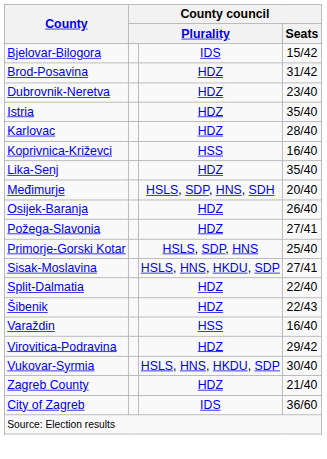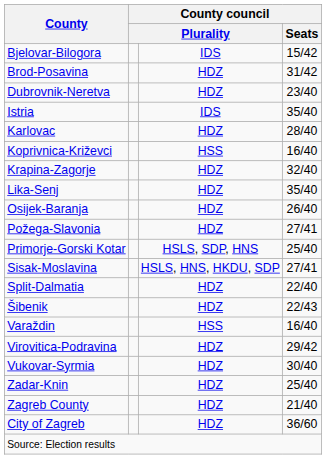(210, 111) HDZ -> (210, 111) IDS
+ row: (51, 170)
- row: (36, 190)
(210, 365) HSLS, HNS, HKDU, SDP -> (210, 365) HDZ
+ row: (38, 385)
(210, 405) IDS -> (210, 424) HDZ
